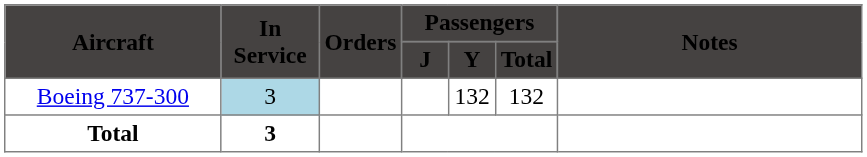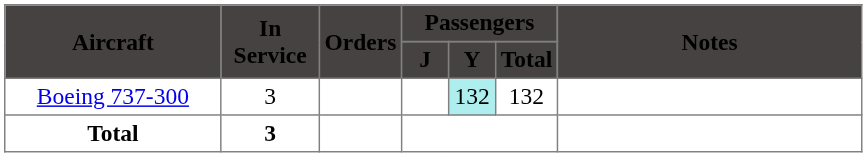(270, 96) lightblue background -> (270, 96) no background
(472, 96) no background -> (472, 96) paleturquoise background
